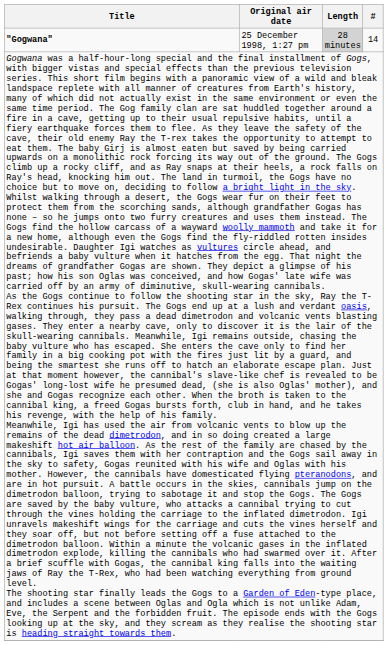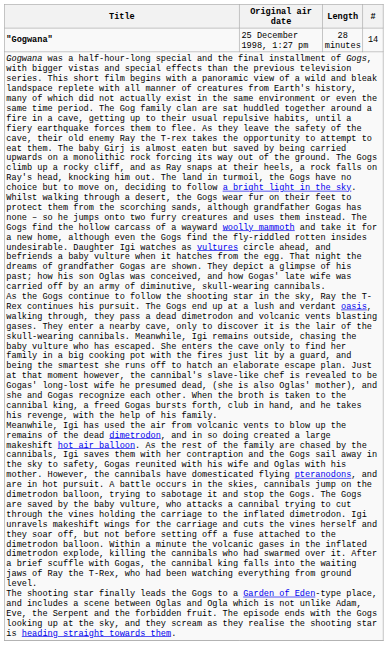(343, 40) lightgrey background -> (343, 40) no background
